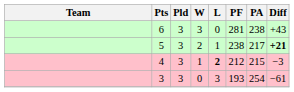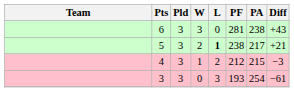(217, 45) normal -> (217, 45) bold
(278, 45) bold -> (278, 45) normal
(217, 62) bold -> (217, 62) normal
